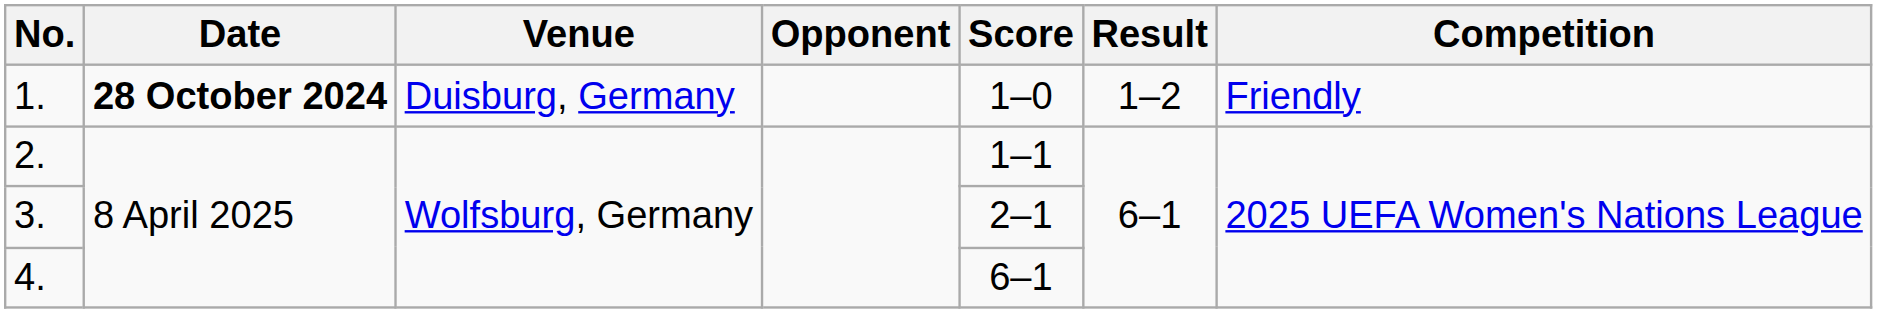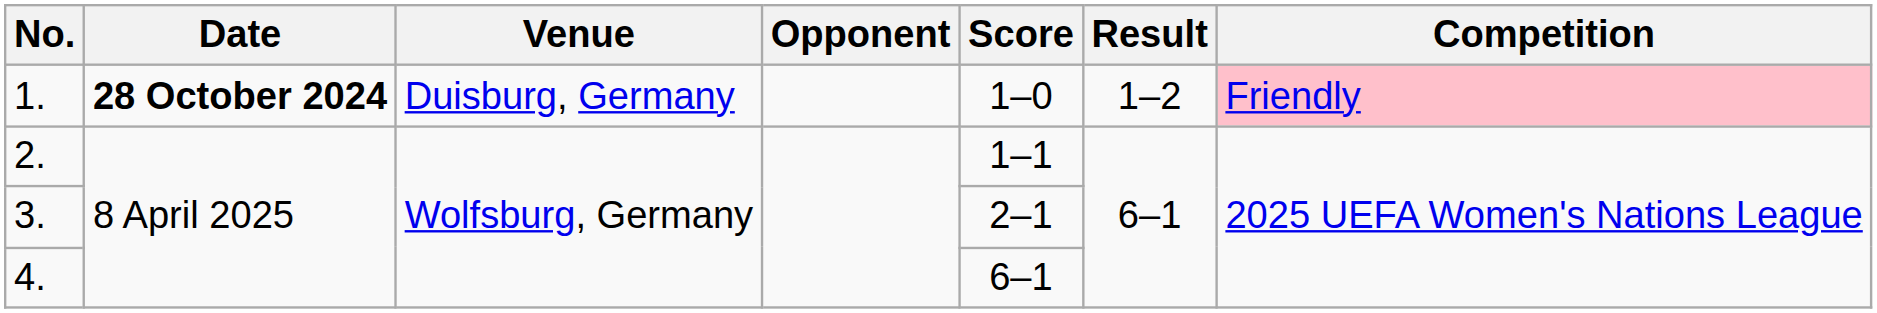(1293, 95) no background -> (1293, 95) pink background
